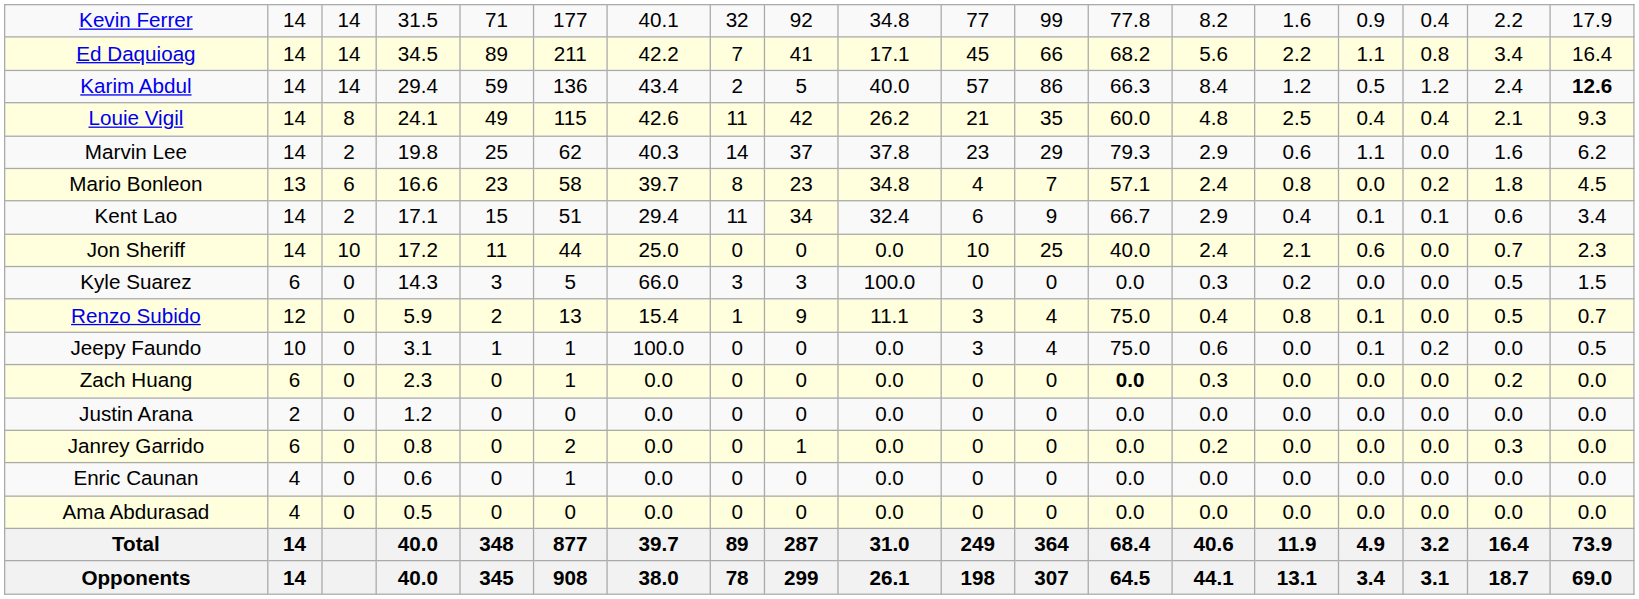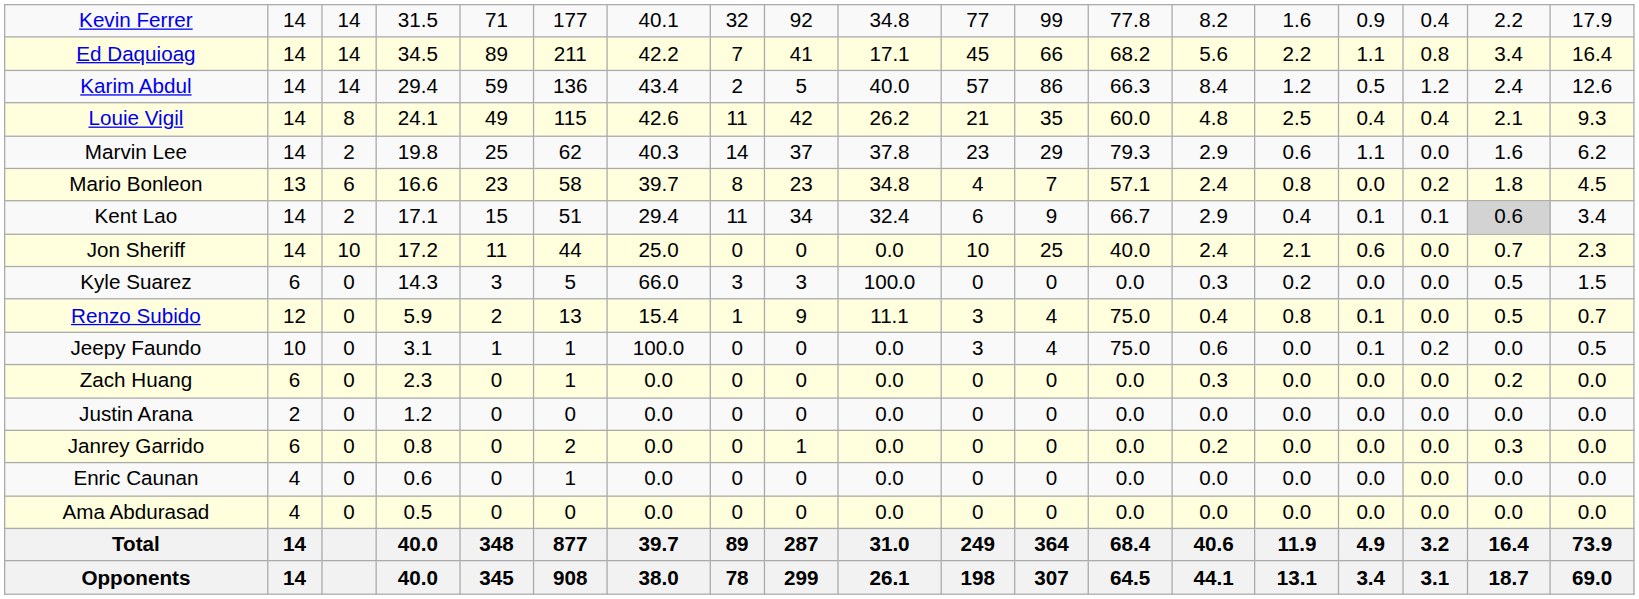(1592, 86) bold -> (1592, 86) normal
(801, 217) lightyellow background -> (801, 217) no background
(1509, 217) no background -> (1509, 217) lightgrey background
(1130, 380) bold -> (1130, 380) normal
(1435, 479) no background -> (1435, 479) lightyellow background
